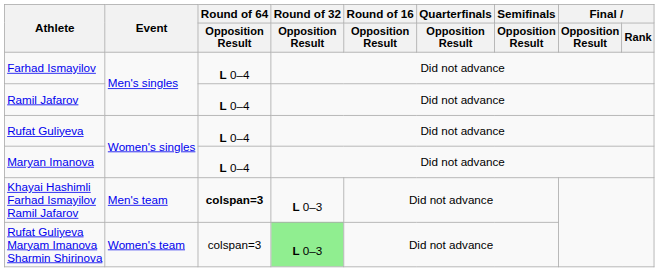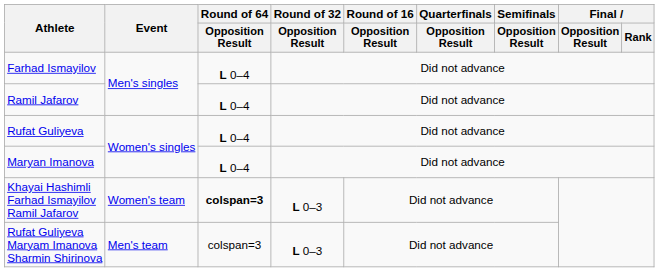(138, 200) Men's team -> (146, 200) Women's team
(146, 245) Women's team -> (138, 245) Men's team
(307, 251) lightgreen background -> (307, 251) no background
